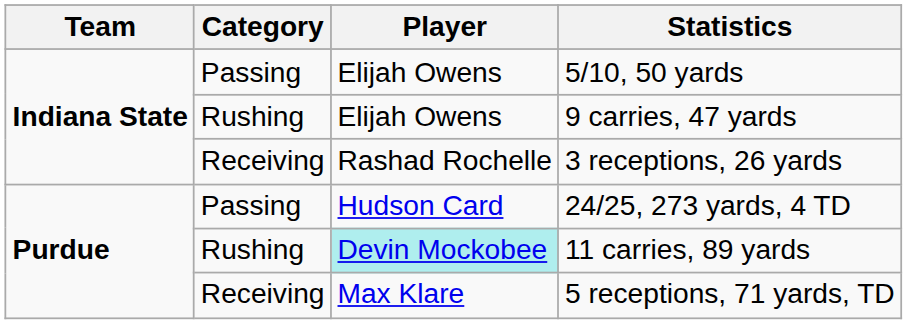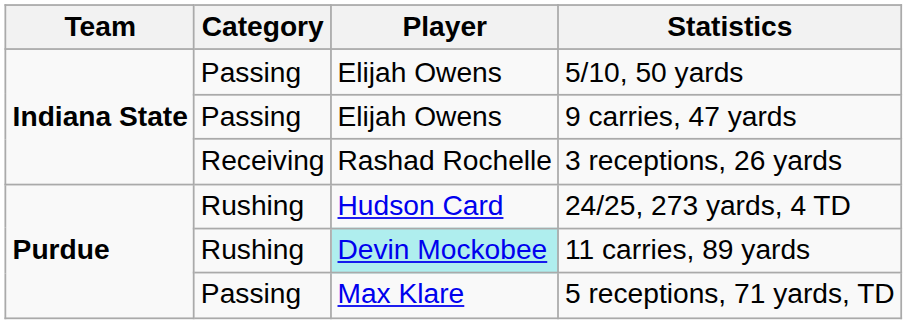(253, 116) Rushing -> (251, 116) Passing
(251, 205) Passing -> (253, 205) Rushing
(263, 294) Receiving -> (251, 294) Passing
